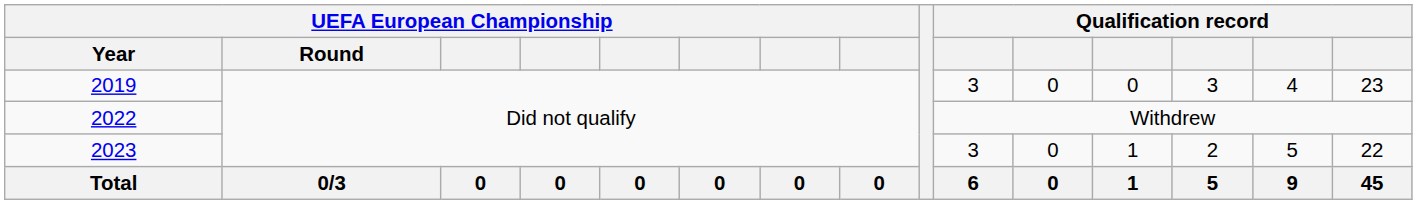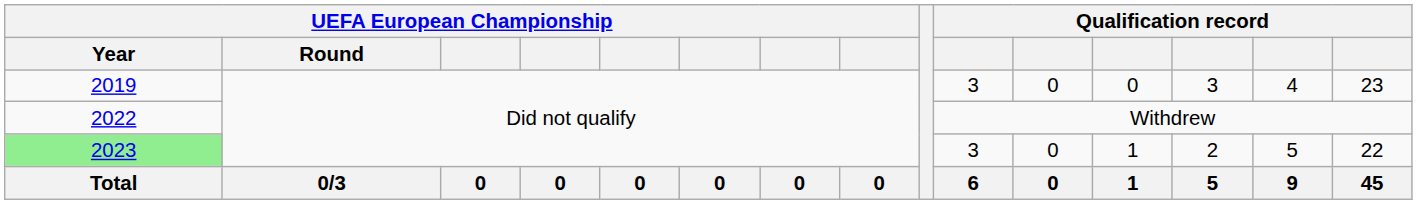(114, 150) no background -> (114, 150) lightgreen background
